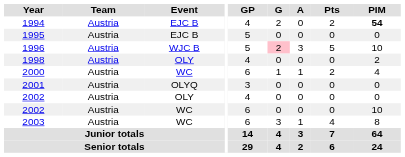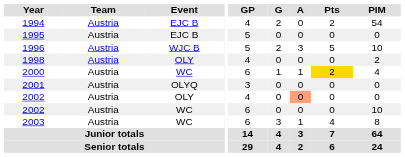(377, 22) bold -> (377, 22) normal
(279, 47) pink background -> (279, 47) no background
(332, 72) no background -> (332, 72) gold background
(300, 97) no background -> (300, 97) lightsalmon background
